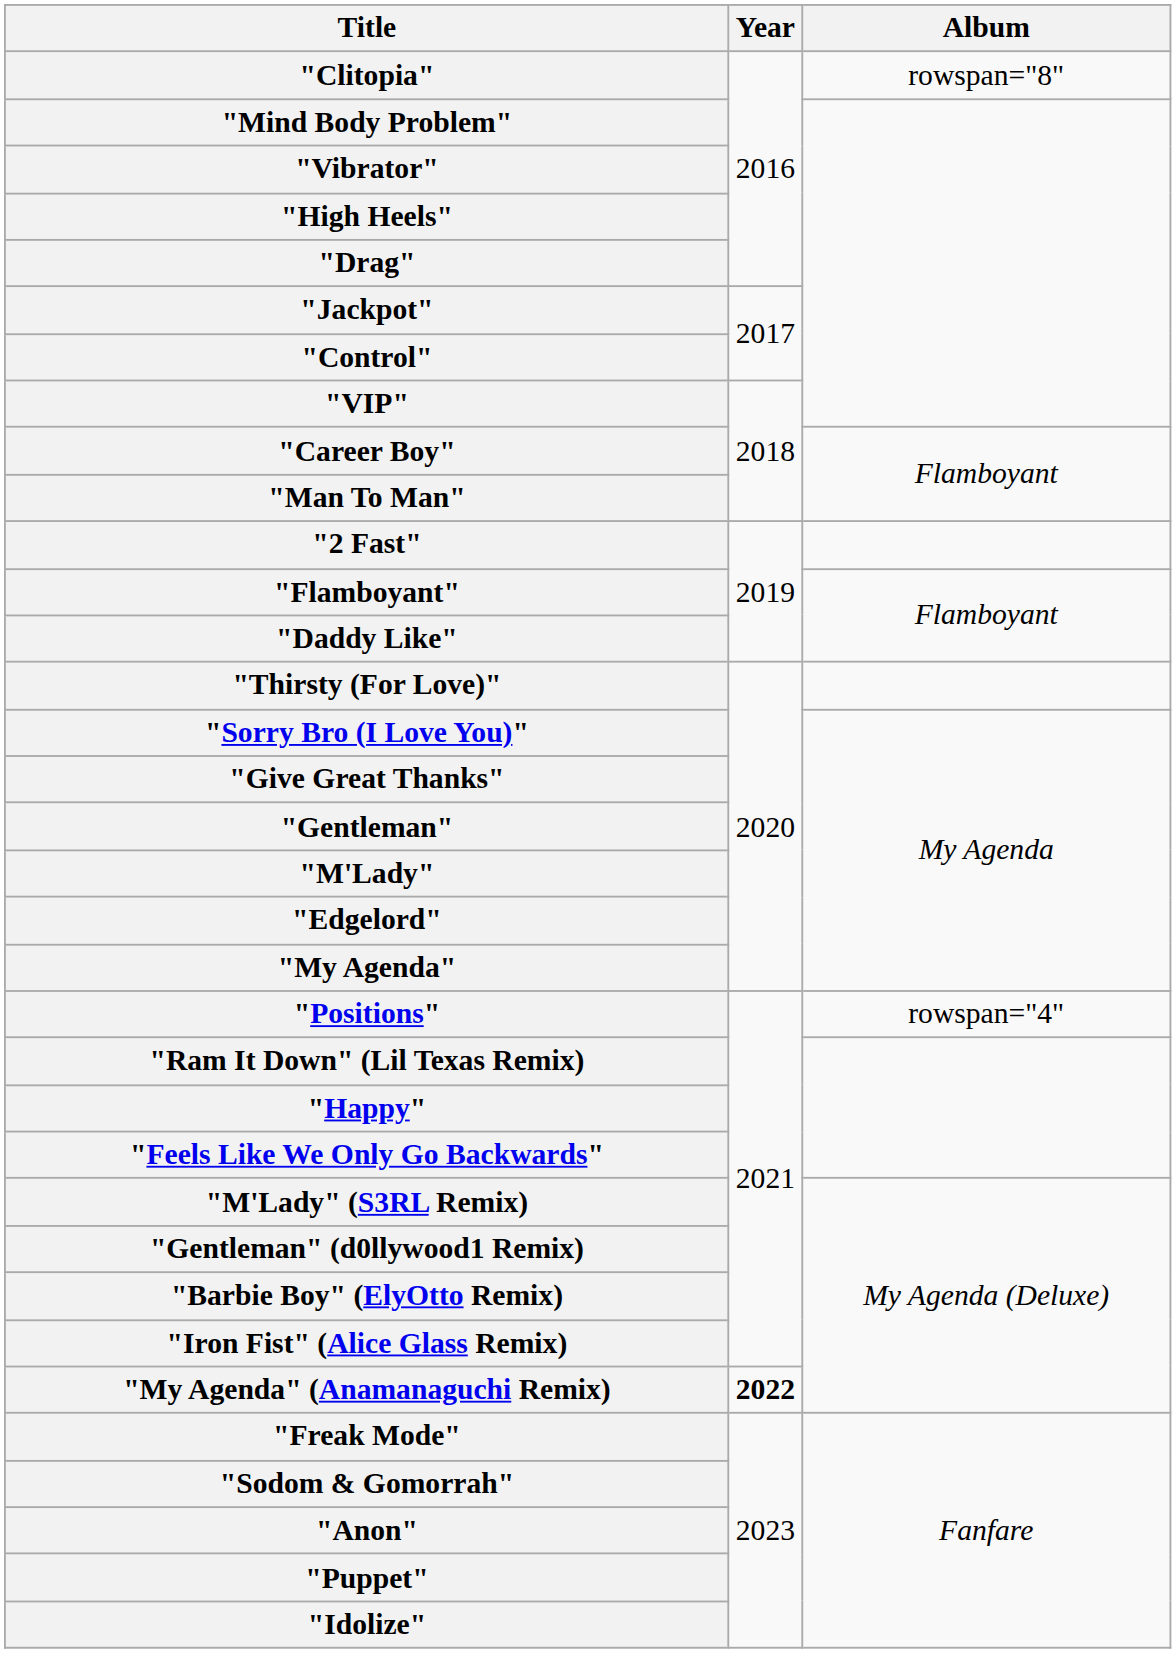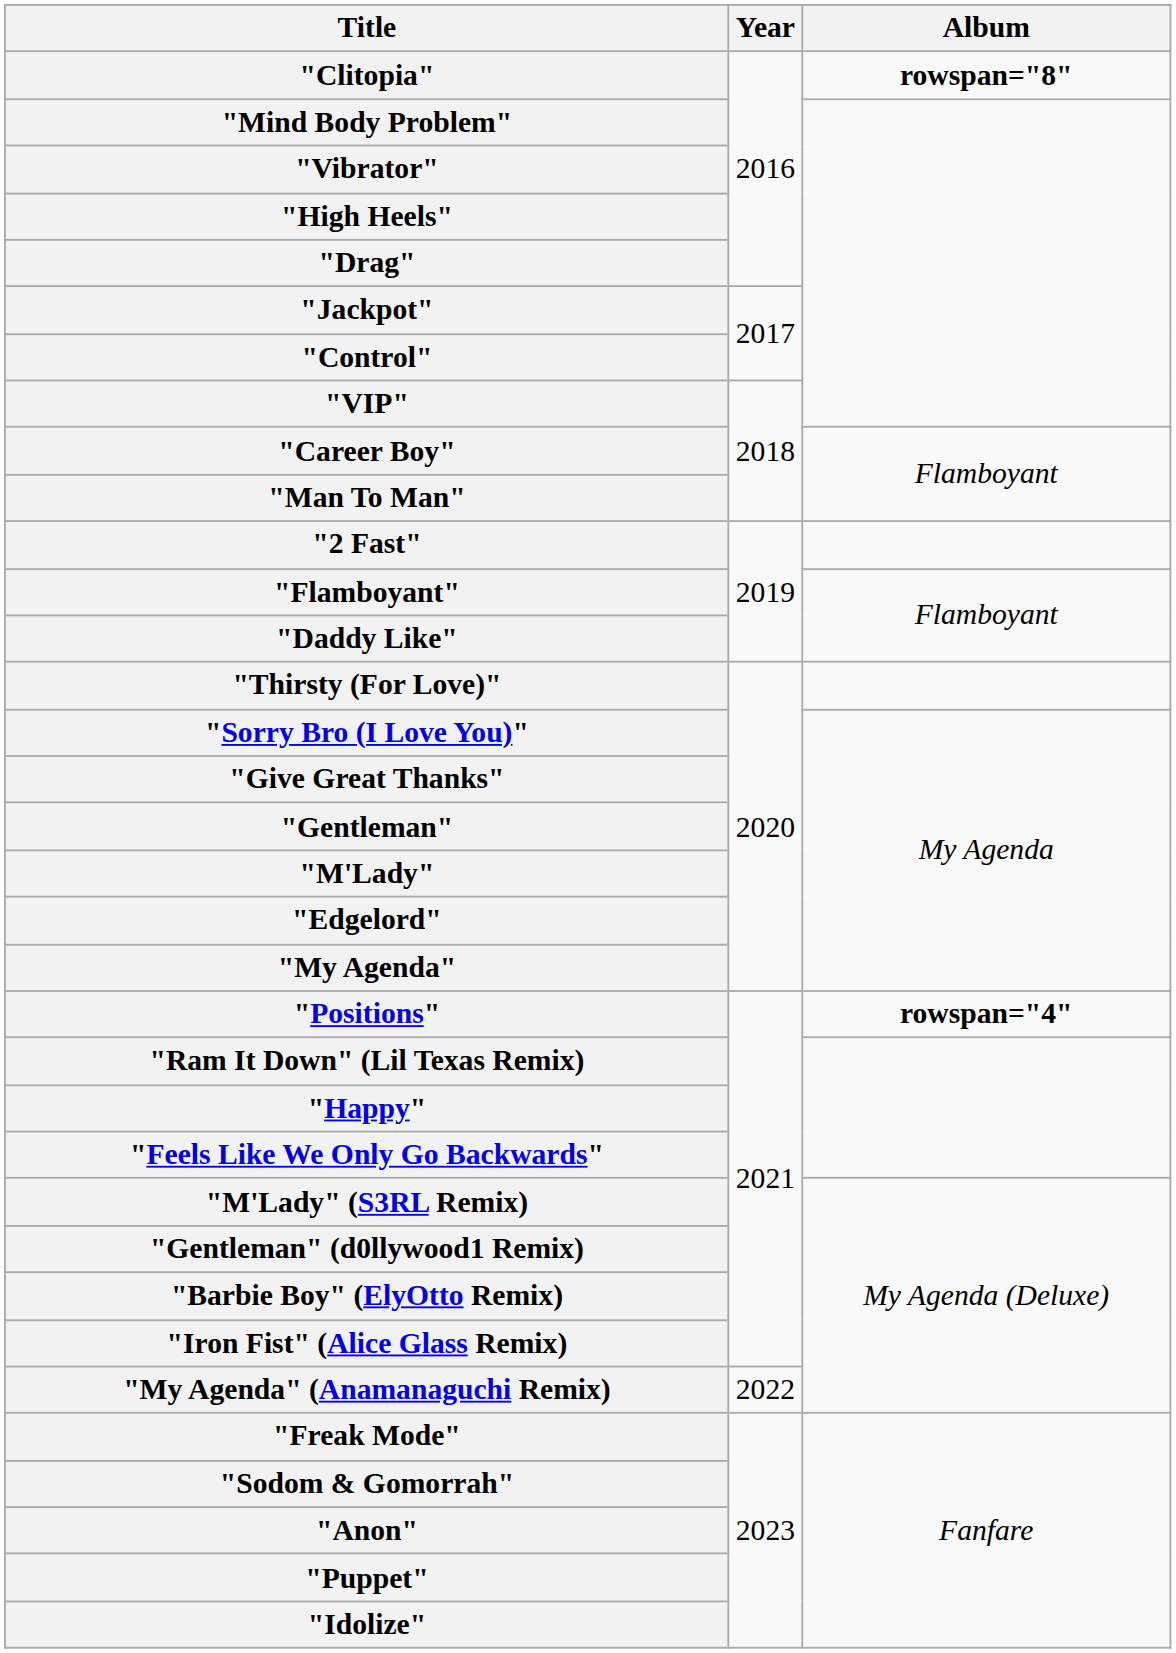(986, 74) normal -> (986, 74) bold
(986, 1013) normal -> (986, 1013) bold
(765, 1389) bold -> (765, 1389) normal
